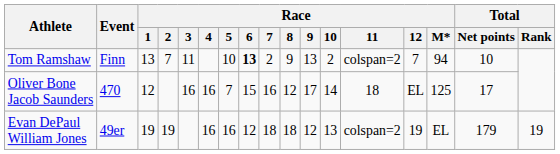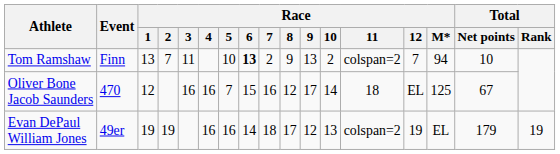(486, 91) 17 -> (486, 91) 67
(249, 130) 12 -> (249, 130) 14
(290, 130) 18 -> (290, 130) 17
